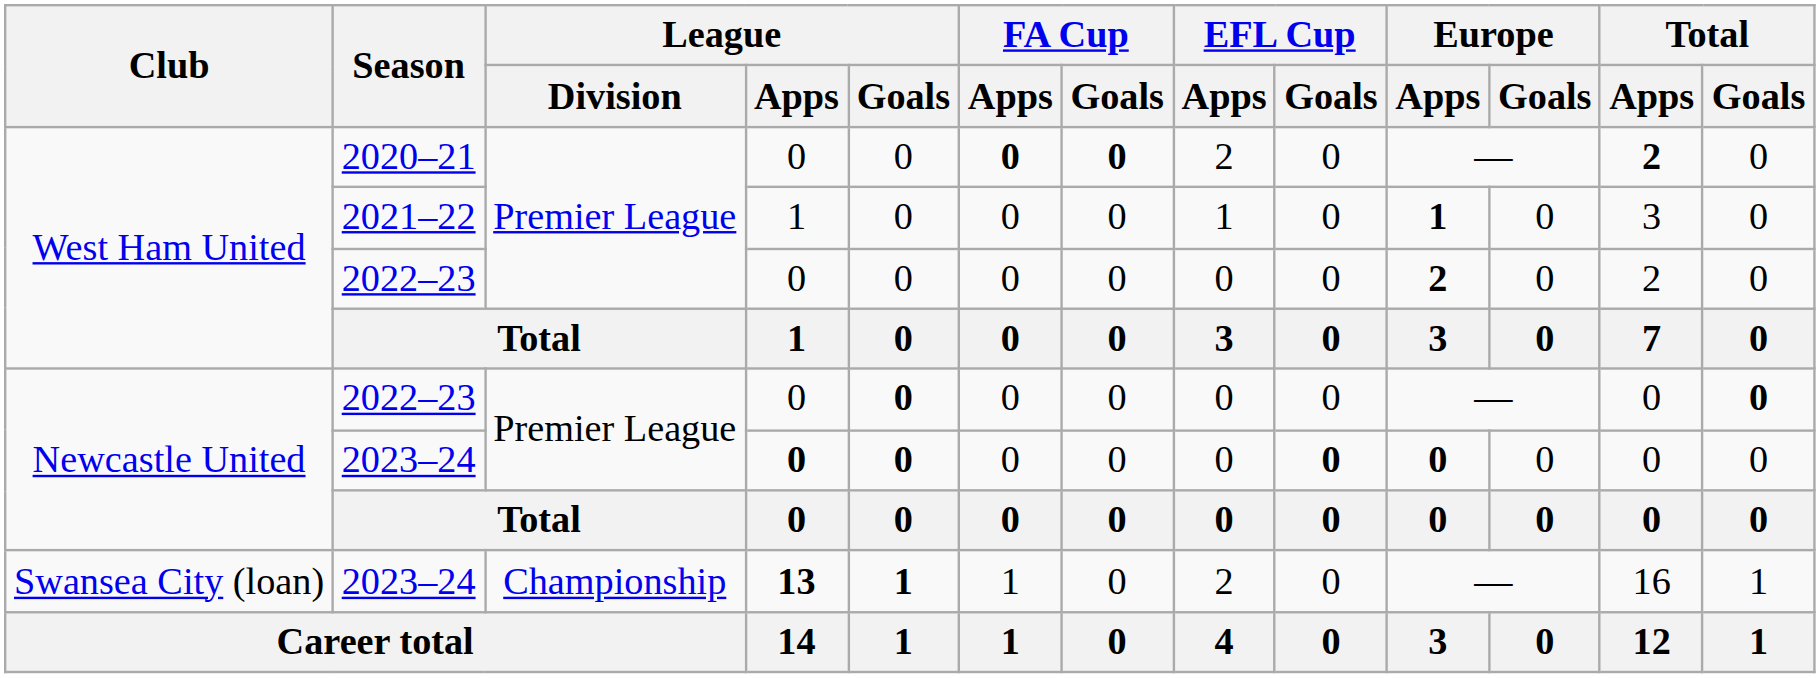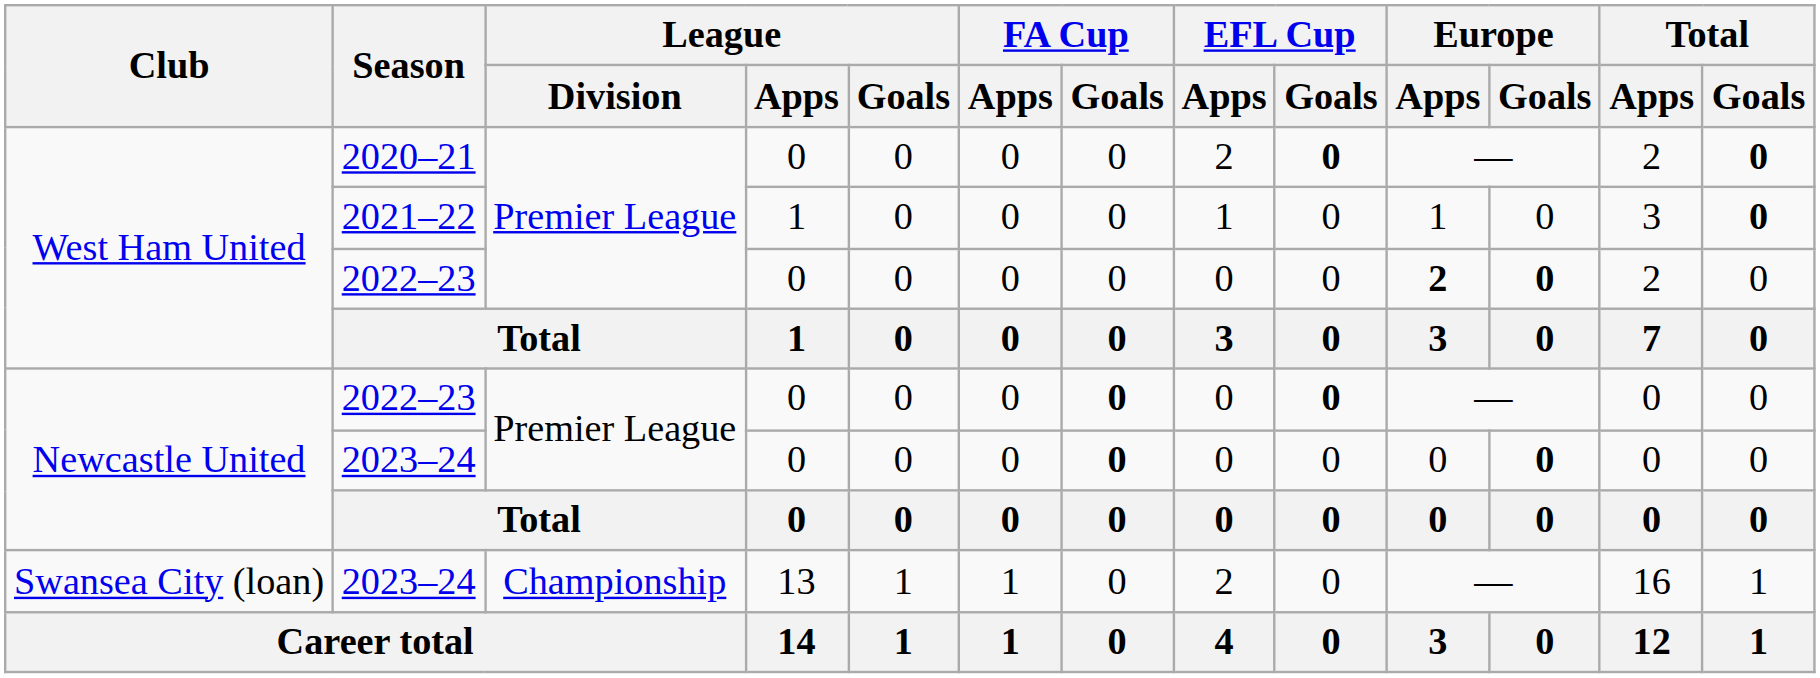(1010, 156) bold -> (1010, 156) normal
(1117, 156) bold -> (1117, 156) normal
(1331, 156) normal -> (1331, 156) bold
(1652, 156) bold -> (1652, 156) normal
(1759, 156) normal -> (1759, 156) bold
(1438, 216) bold -> (1438, 216) normal
(1759, 216) normal -> (1759, 216) bold
(1545, 277) normal -> (1545, 277) bold
(903, 398) bold -> (903, 398) normal
(1117, 398) normal -> (1117, 398) bold
(1331, 398) normal -> (1331, 398) bold
(1759, 398) bold -> (1759, 398) normal
(796, 459) bold -> (796, 459) normal
(903, 459) bold -> (903, 459) normal
(1117, 459) normal -> (1117, 459) bold
(1331, 459) bold -> (1331, 459) normal
(1438, 459) bold -> (1438, 459) normal
(1545, 459) normal -> (1545, 459) bold
(796, 580) bold -> (796, 580) normal
(903, 580) bold -> (903, 580) normal
